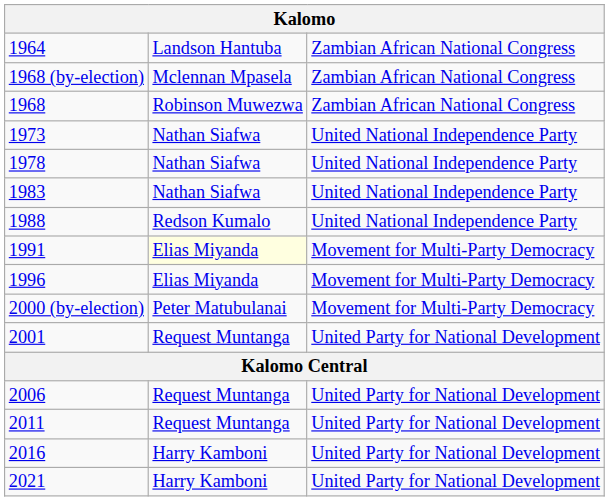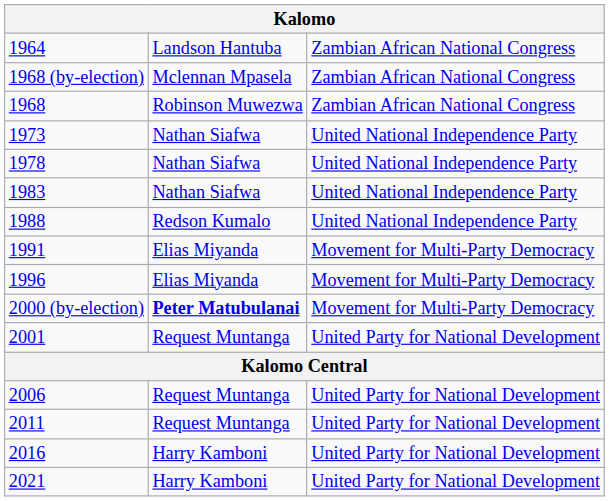(205, 250) lightyellow background -> (205, 250) no background
(220, 308) normal -> (226, 308) bold
